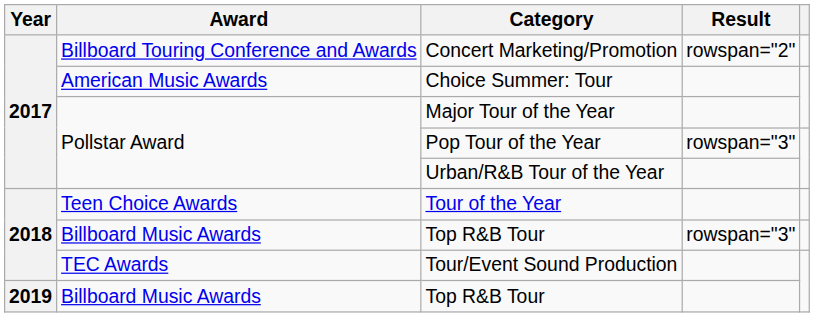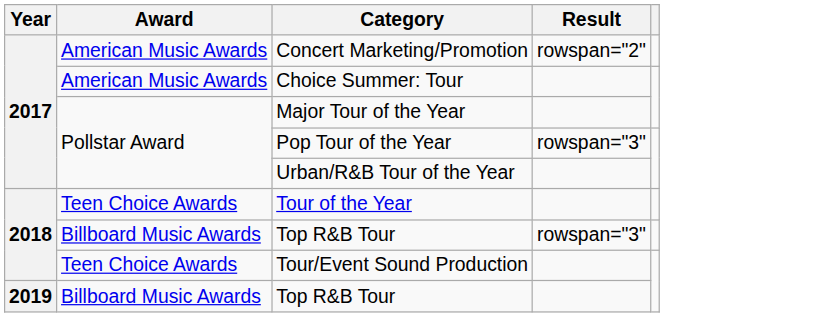(239, 50) Billboard Touring Conference and Awards -> (164, 50) American Music Awards
(115, 265) TEC Awards -> (149, 265) Teen Choice Awards
